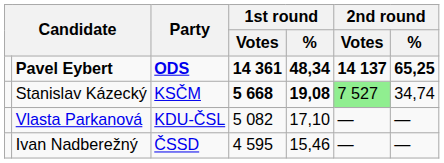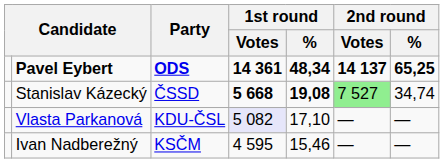(178, 94) KSČM -> (177, 94) ČSSD
(253, 119) no background -> (253, 119) lavender background
(177, 145) ČSSD -> (178, 145) KSČM
